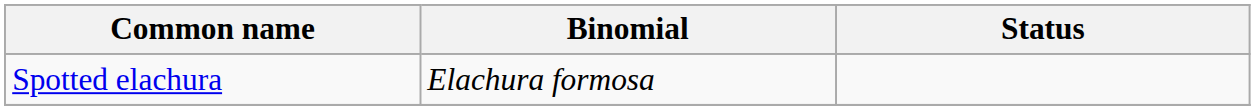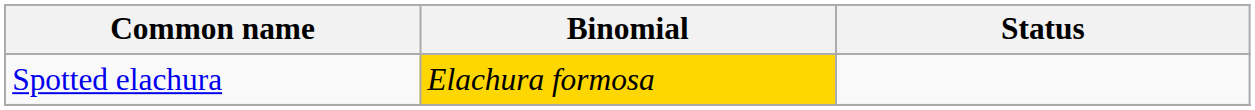(541, 79) no background -> (541, 79) gold background
